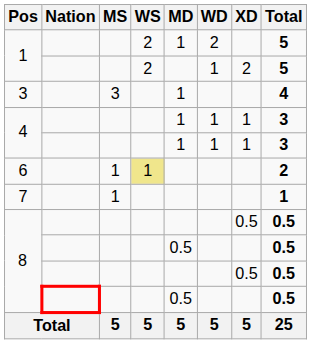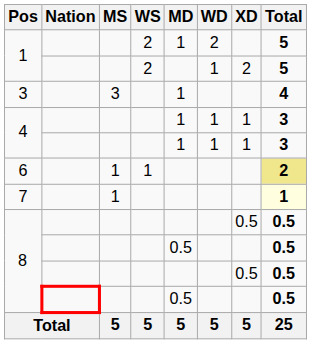(148, 171) khaki background -> (148, 171) no background
(284, 171) no background -> (284, 171) khaki background
(284, 196) no background -> (284, 196) lightyellow background
